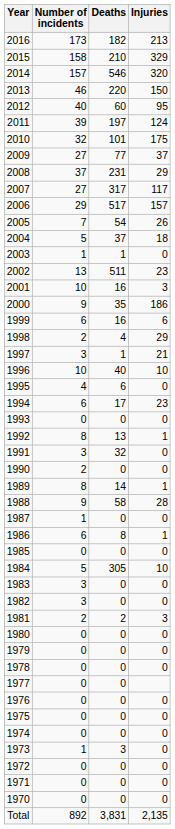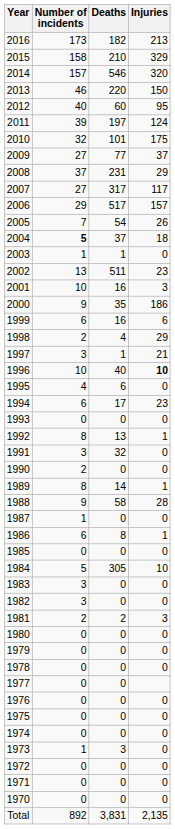(84, 238) normal -> (84, 238) bold
(162, 370) normal -> (162, 370) bold
